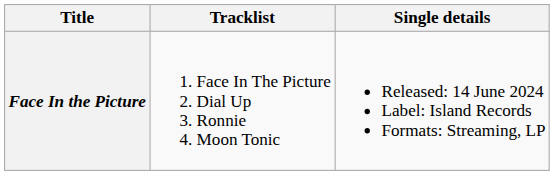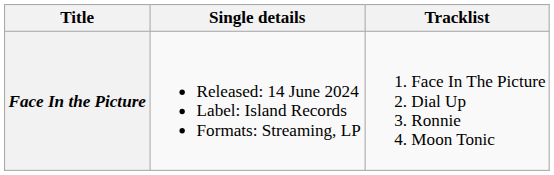columns swapped: (242, 18) <-> (442, 18)
